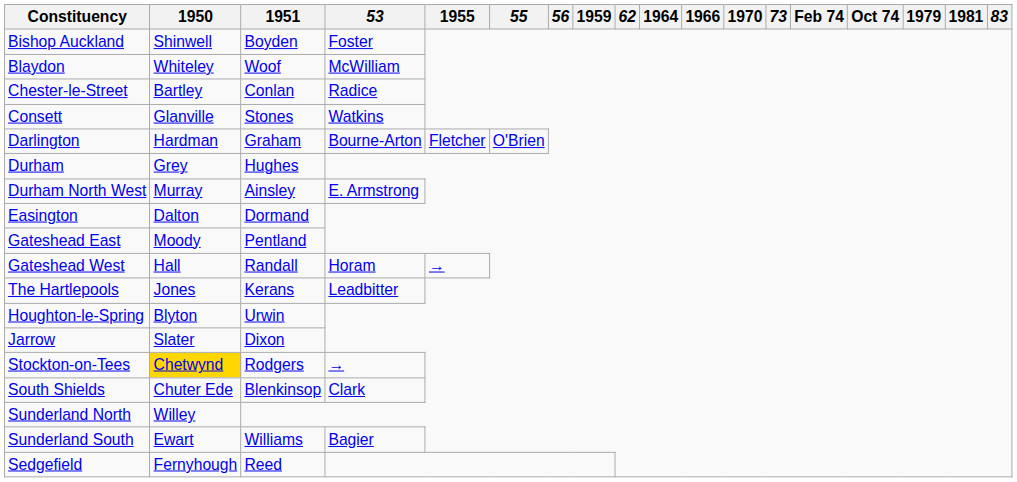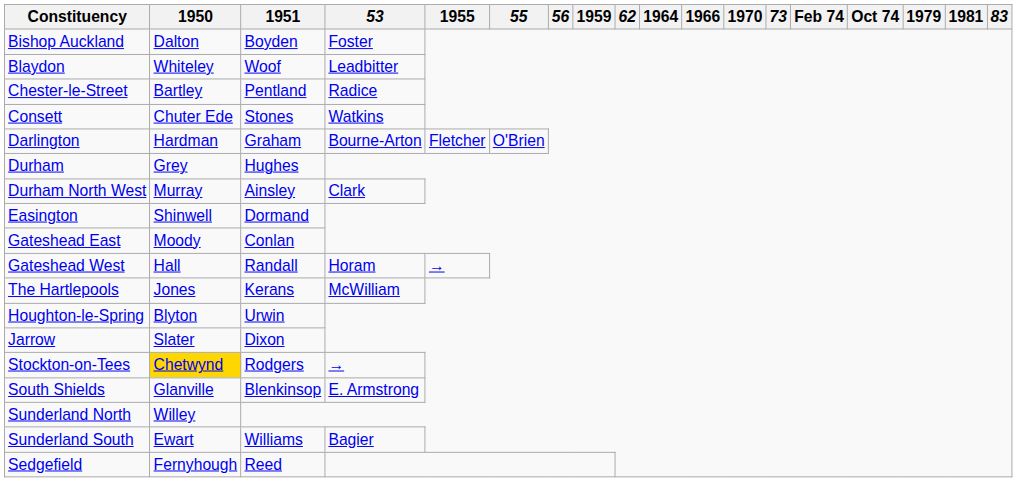(183, 41) Shinwell -> (176, 41) Dalton
(364, 66) McWilliam -> (363, 66) Leadbitter
(269, 91) Conlan -> (275, 91) Pentland
(184, 116) Glanville -> (193, 116) Chuter Ede
(374, 191) E. Armstrong -> (347, 191) Clark
(176, 215) Dalton -> (183, 215) Shinwell
(275, 240) Pentland -> (269, 240) Conlan
(363, 290) Leadbitter -> (364, 290) McWilliam
(193, 389) Chuter Ede -> (184, 389) Glanville
(347, 389) Clark -> (374, 389) E. Armstrong
